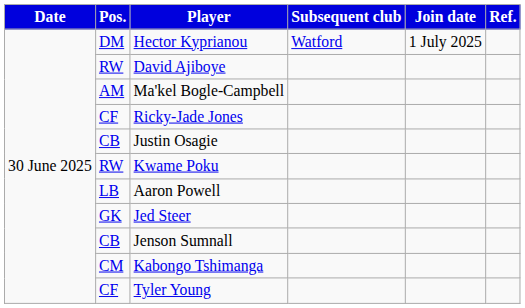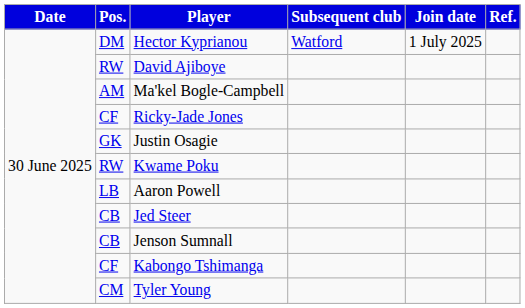(109, 141) CB -> (110, 141) GK
(110, 215) GK -> (109, 215) CB
(111, 265) CM -> (109, 265) CF
(109, 290) CF -> (111, 290) CM
